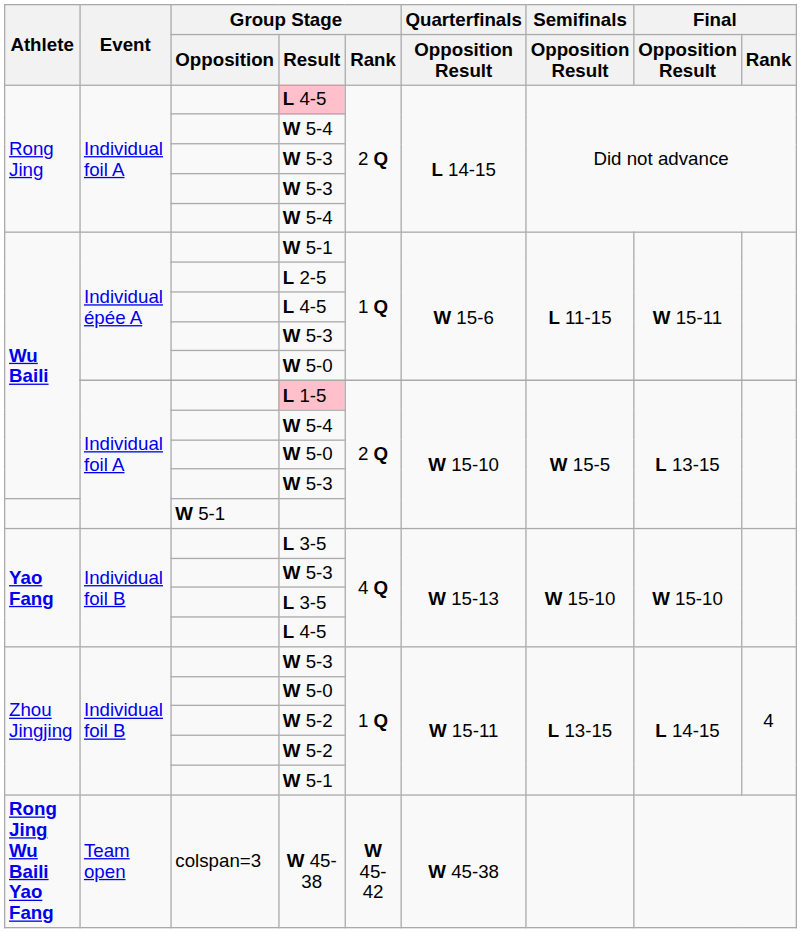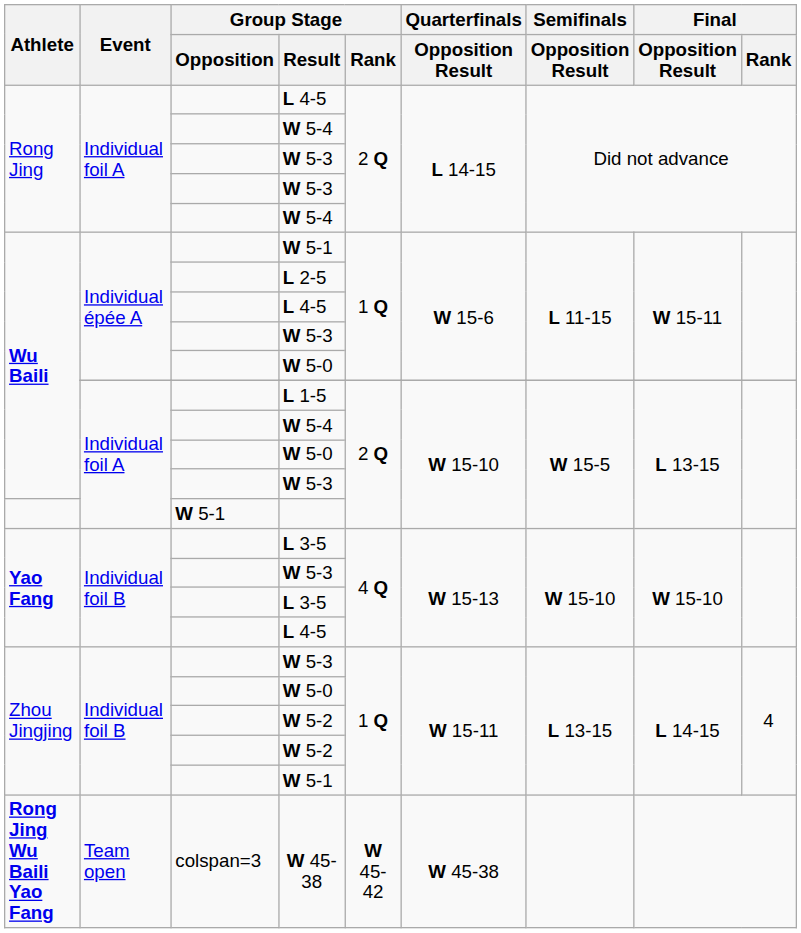(305, 100) pink background -> (305, 100) no background
(305, 396) pink background -> (305, 396) no background
